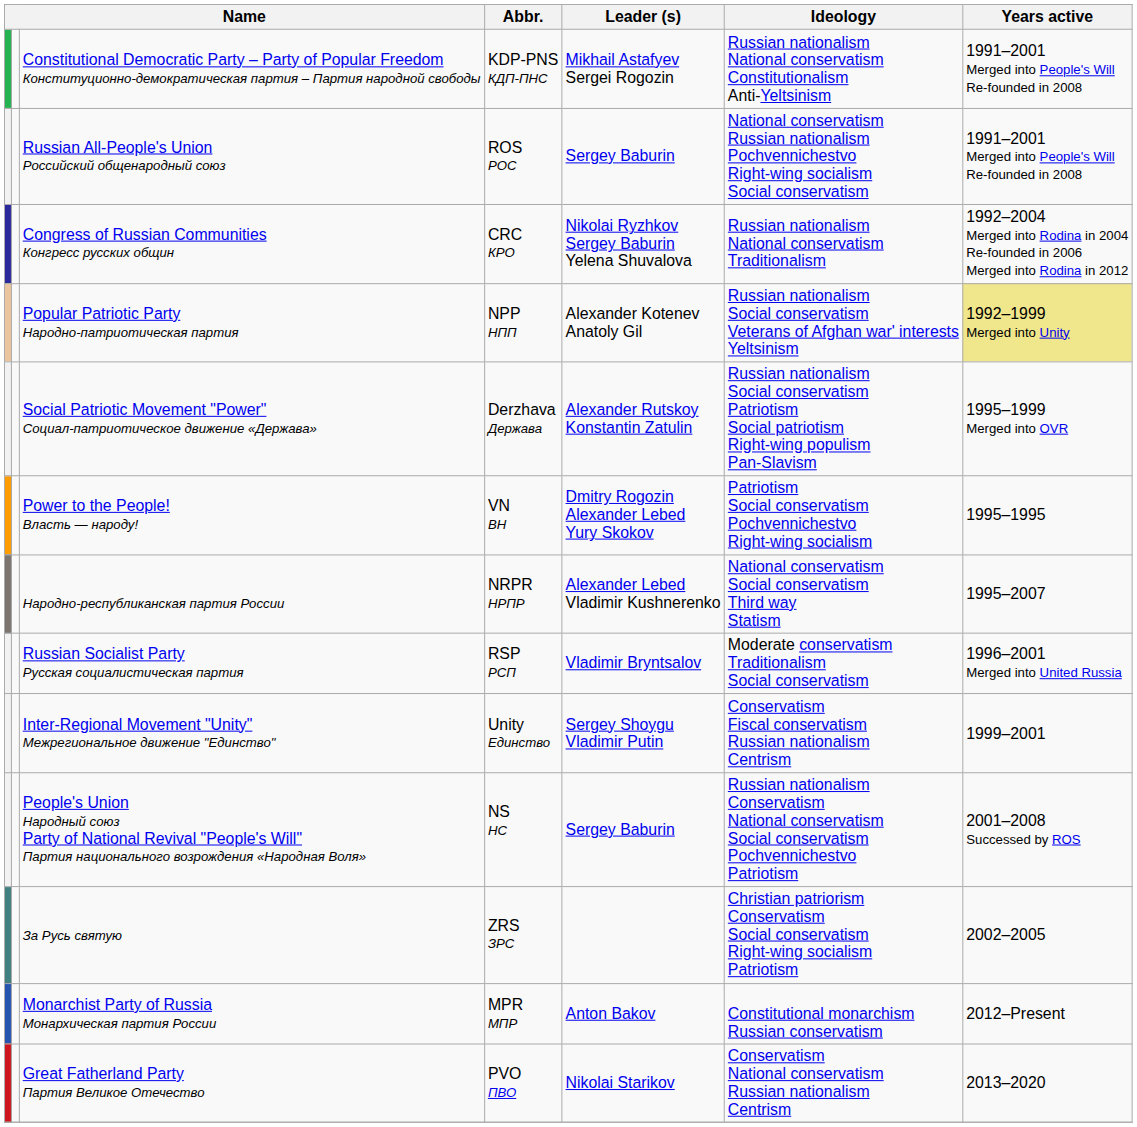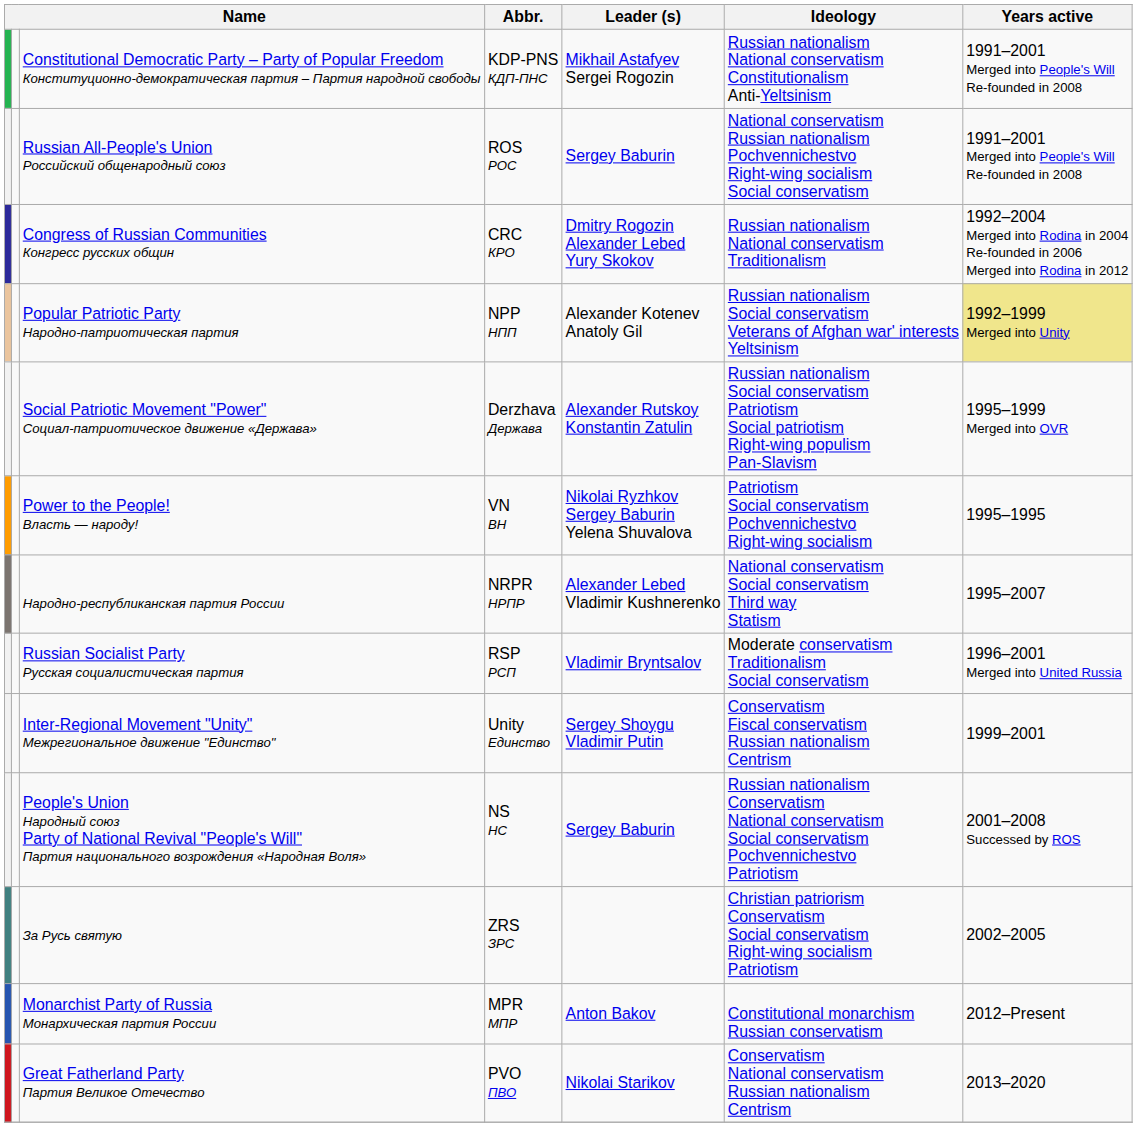(629, 243) Nikolai Ryzhkov Sergey Baburin Yelena Shuvalova -> (625, 243) Dmitry Rogozin Alexander Lebed Yury Skokov
(625, 515) Dmitry Rogozin Alexander Lebed Yury Skokov -> (629, 515) Nikolai Ryzhkov Sergey Baburin Yelena Shuvalova
